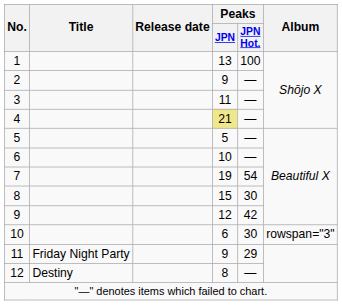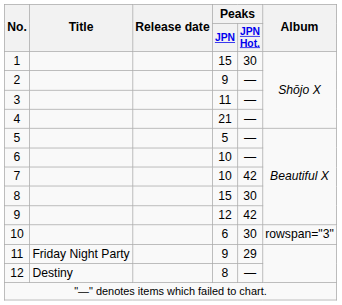(225, 61) 13 -> (225, 61) 15
(250, 61) 100 -> (250, 61) 30
(225, 118) khaki background -> (225, 118) no background
(225, 176) 19 -> (225, 176) 10
(250, 176) 54 -> (250, 176) 42
